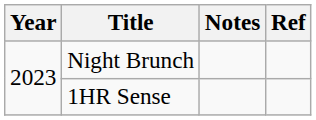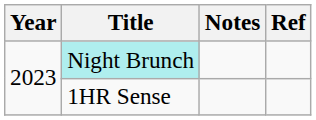(131, 59) no background -> (131, 59) paleturquoise background
